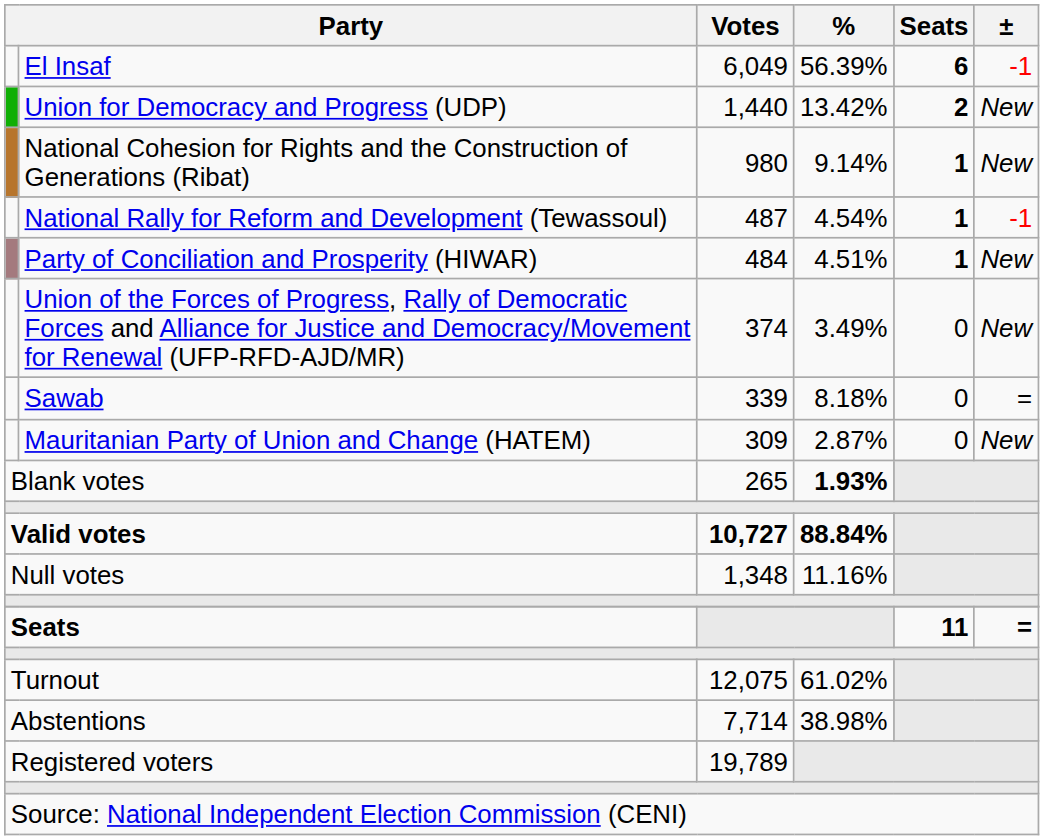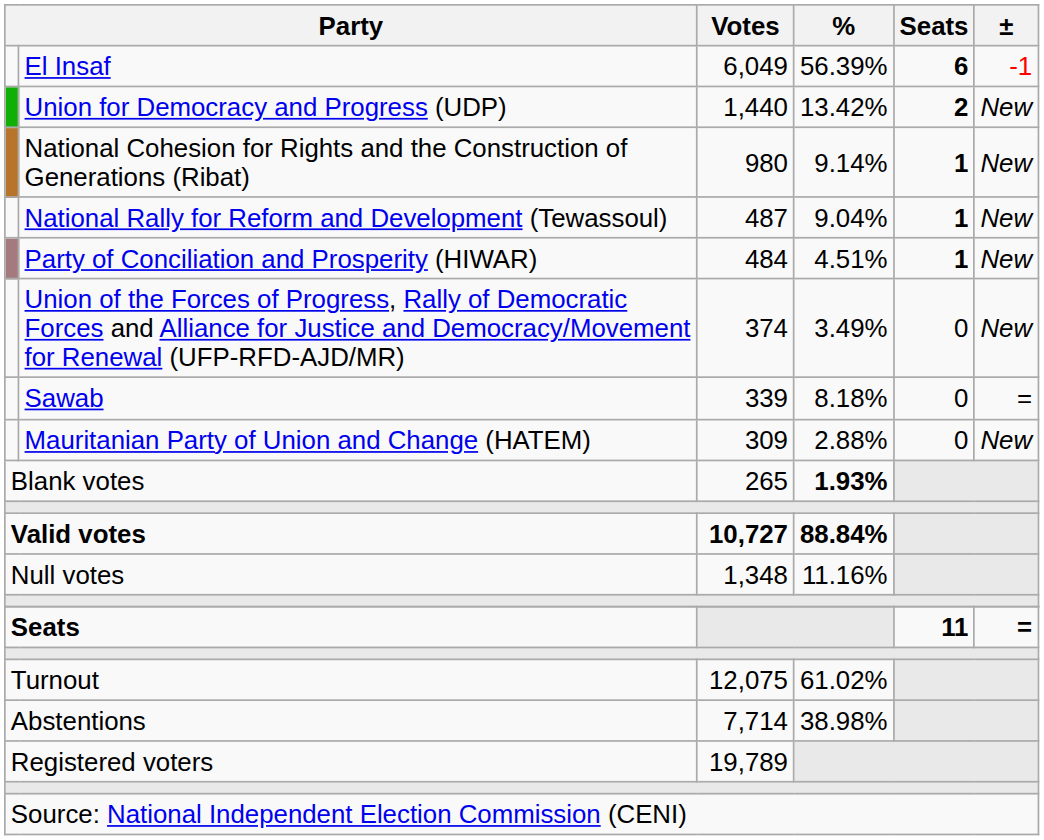(851, 218) 4.54% -> (851, 218) 9.04%
(1021, 218) -1 -> (1006, 218) New
(851, 439) 2.87% -> (851, 439) 2.88%
